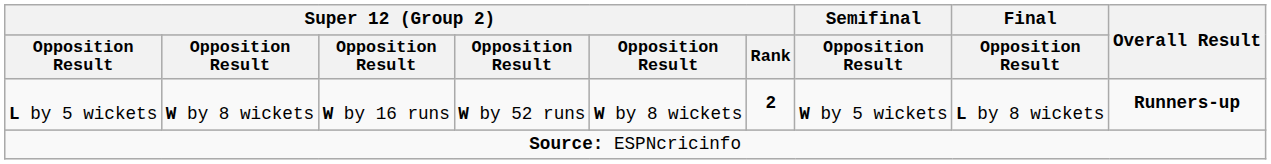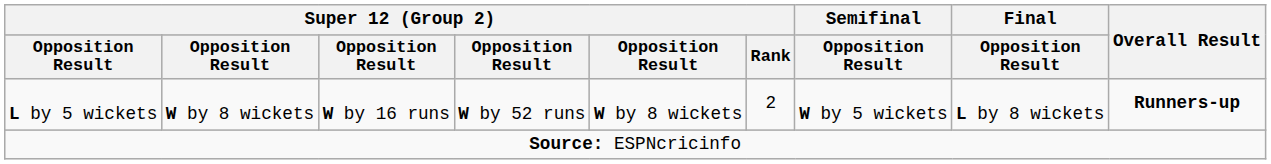(771, 104) bold -> (771, 104) normal
